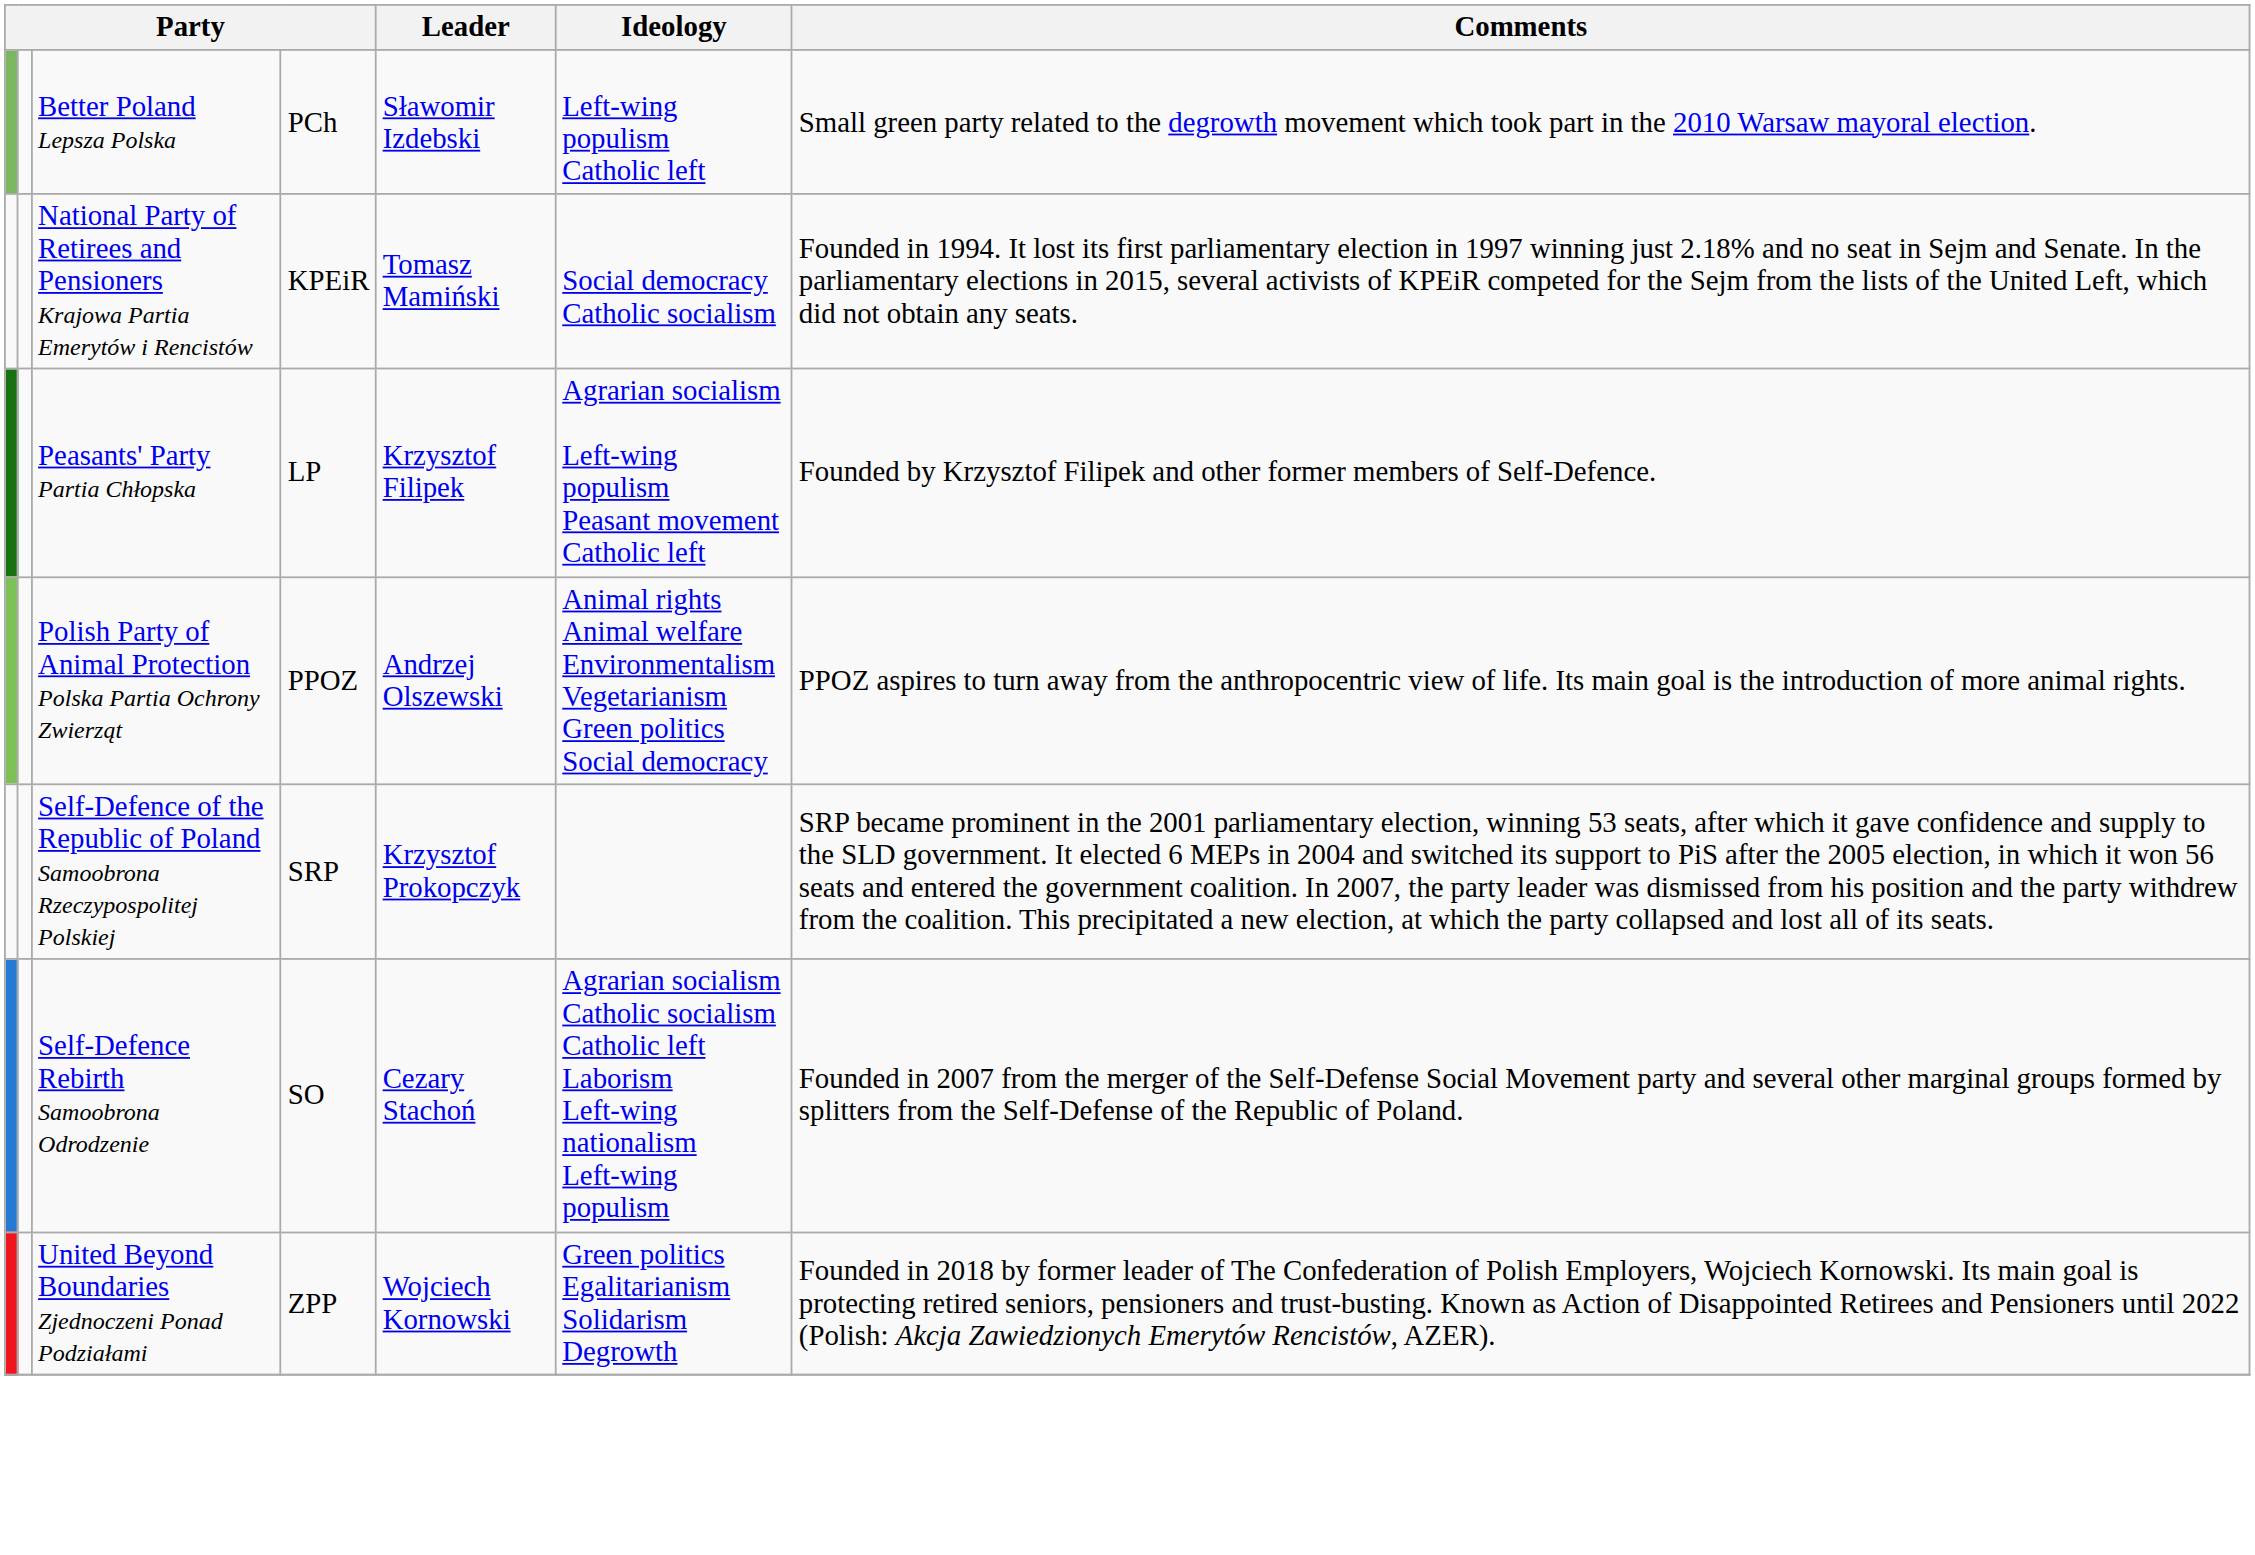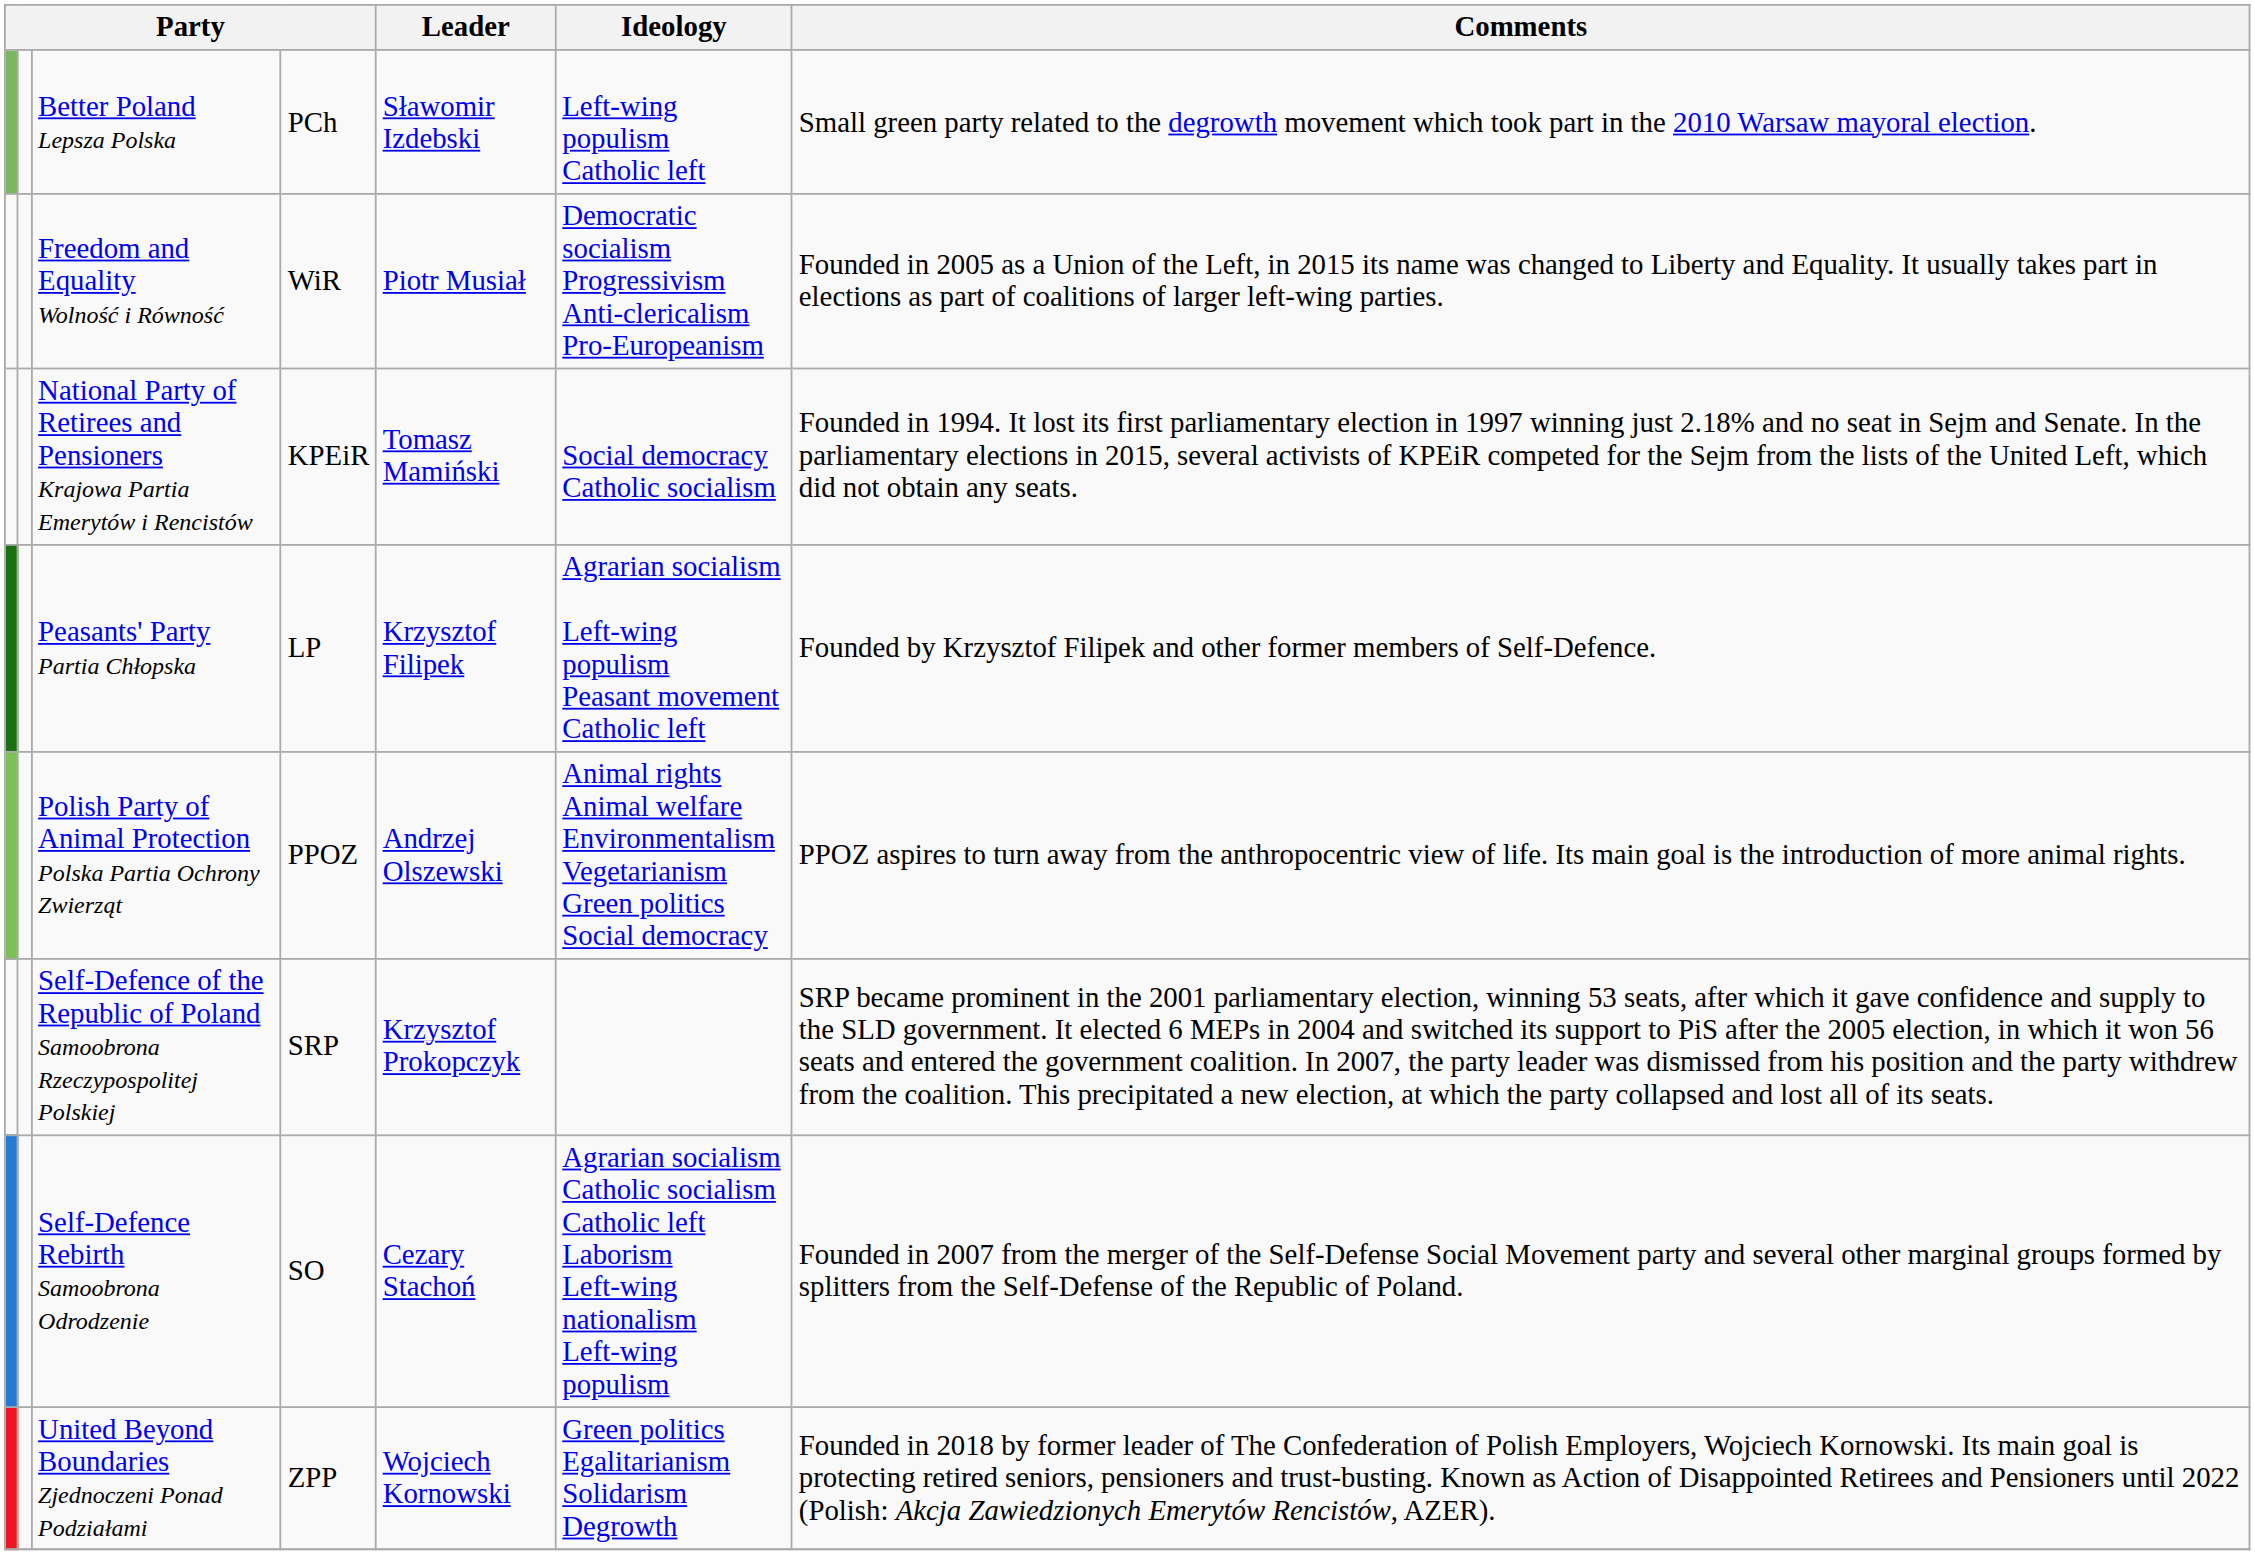+ row: (131, 280)
